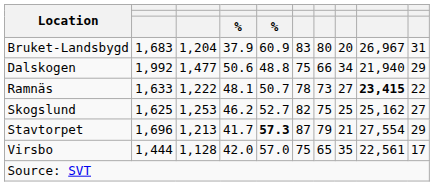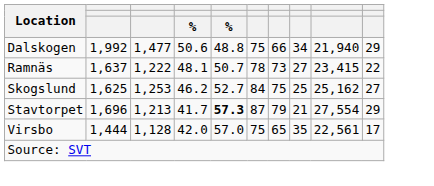- row: (68, 47)
(154, 88) 1,633 -> (108, 68) 1,637
(382, 88) bold -> (336, 68) normal
(303, 109) 82 -> (258, 88) 84
